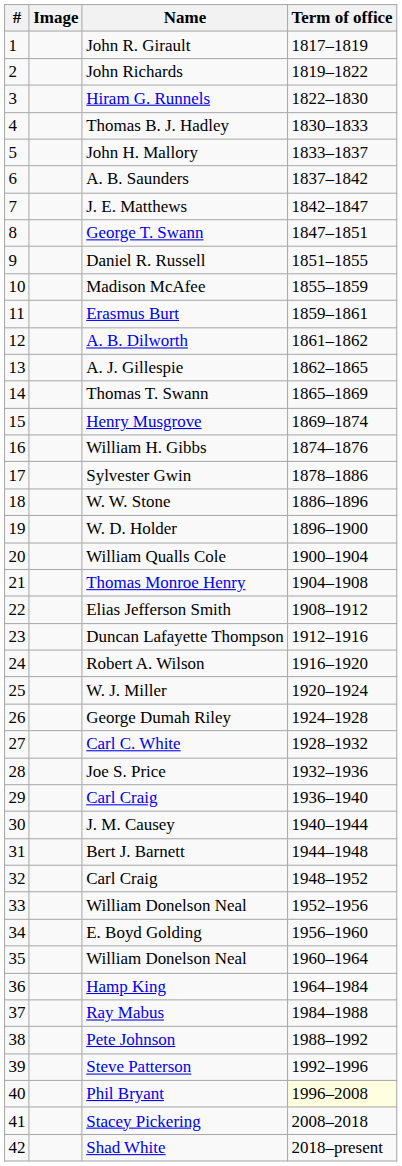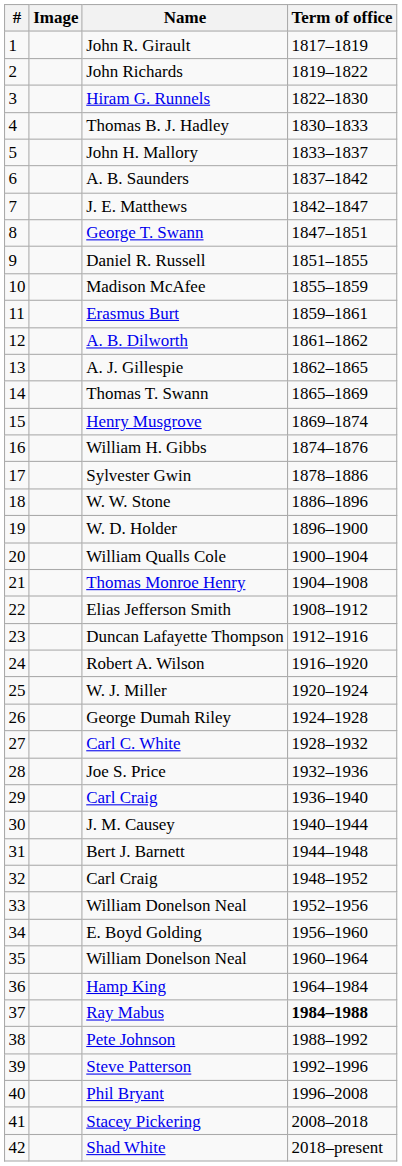(330, 1013) normal -> (330, 1013) bold
(330, 1093) lightyellow background -> (330, 1093) no background
